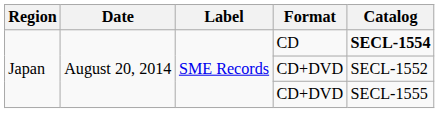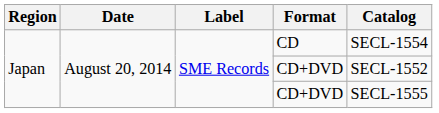(391, 42) bold -> (389, 42) normal
